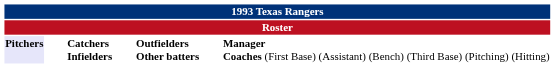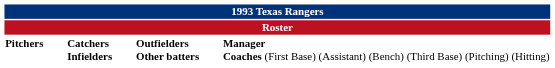(24, 43) lavender background -> (24, 43) no background
